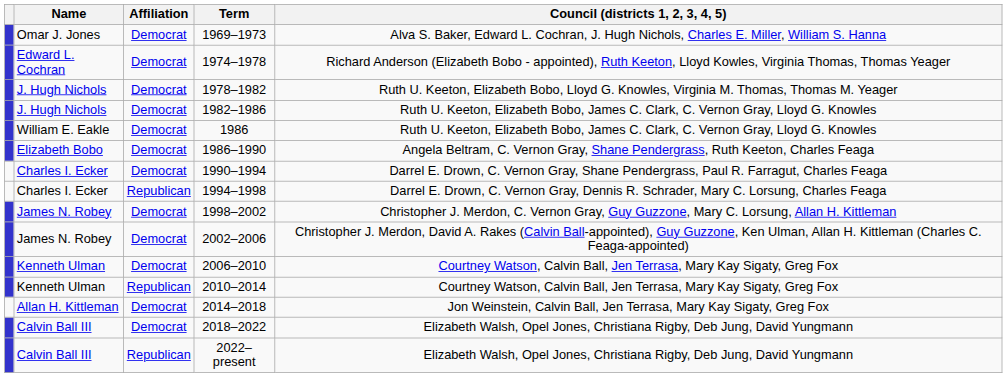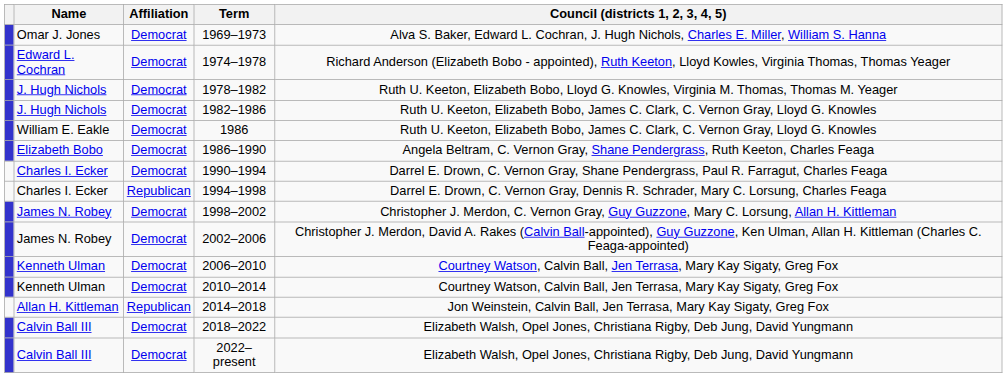(159, 287) Republican -> (159, 287) Democrat
(159, 307) Democrat -> (159, 307) Republican
(159, 355) Republican -> (159, 355) Democrat
